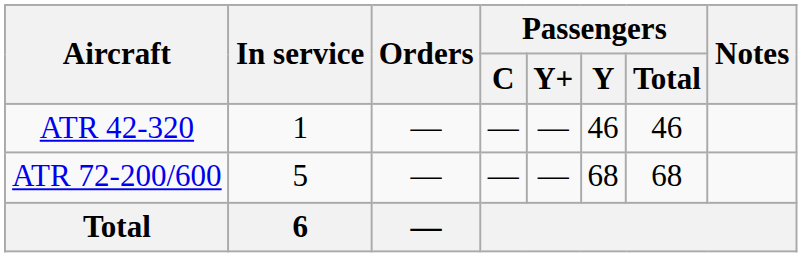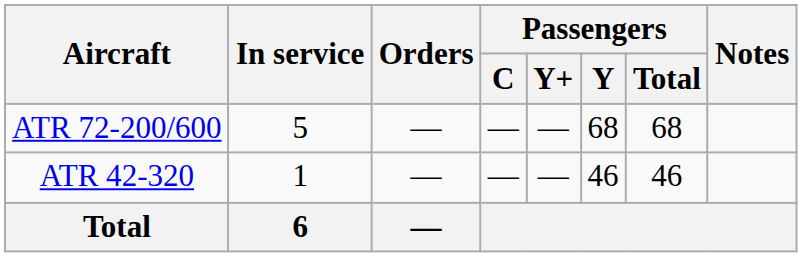rows swapped: (117, 176) <-> (117, 127)
